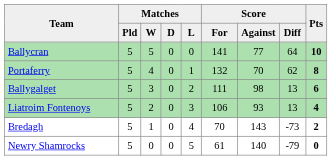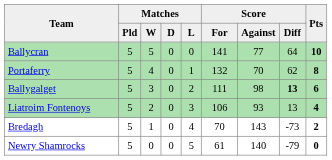(292, 89) normal -> (292, 89) bold
